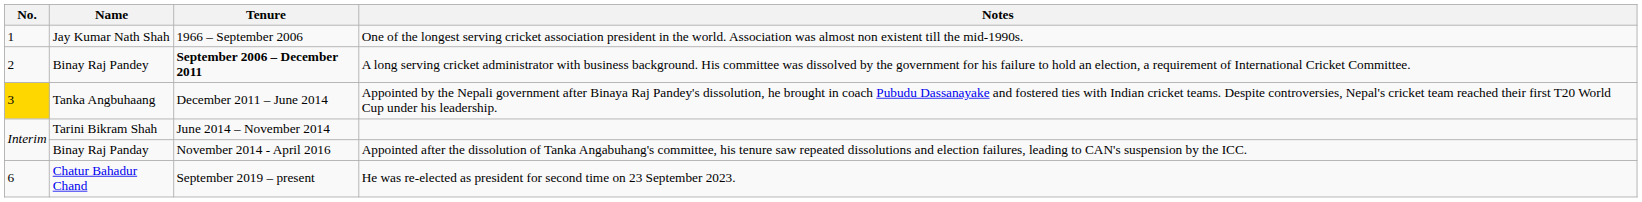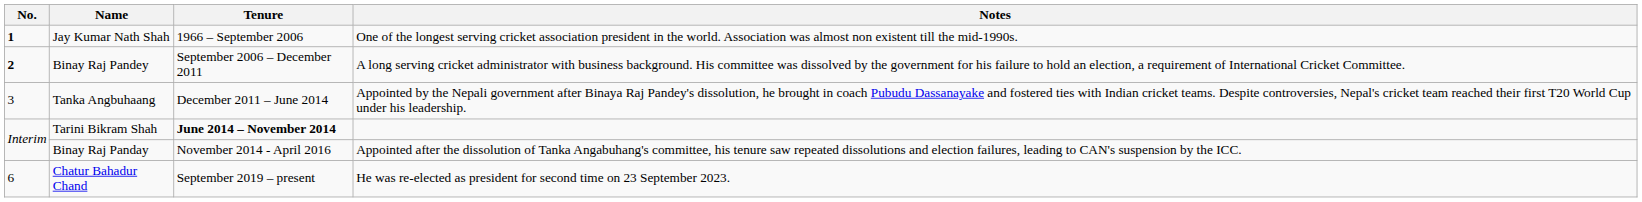(11, 36) normal -> (11, 36) bold
(11, 64) normal -> (11, 64) bold
(257, 64) bold -> (254, 64) normal
(11, 100) gold background -> (11, 100) no background
(253, 129) normal -> (256, 129) bold
